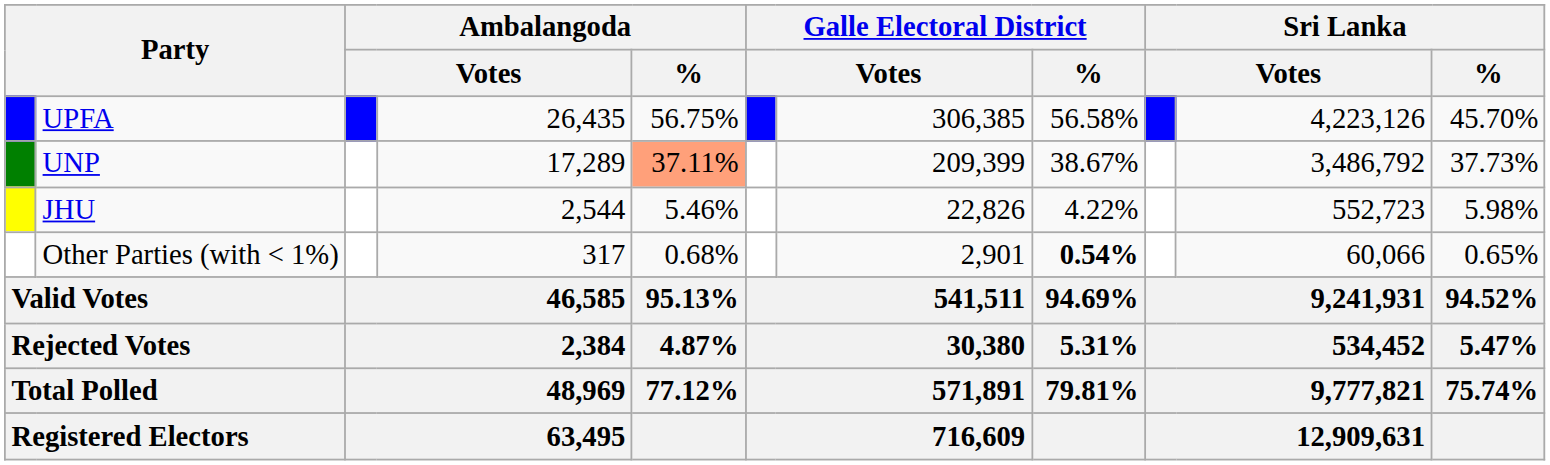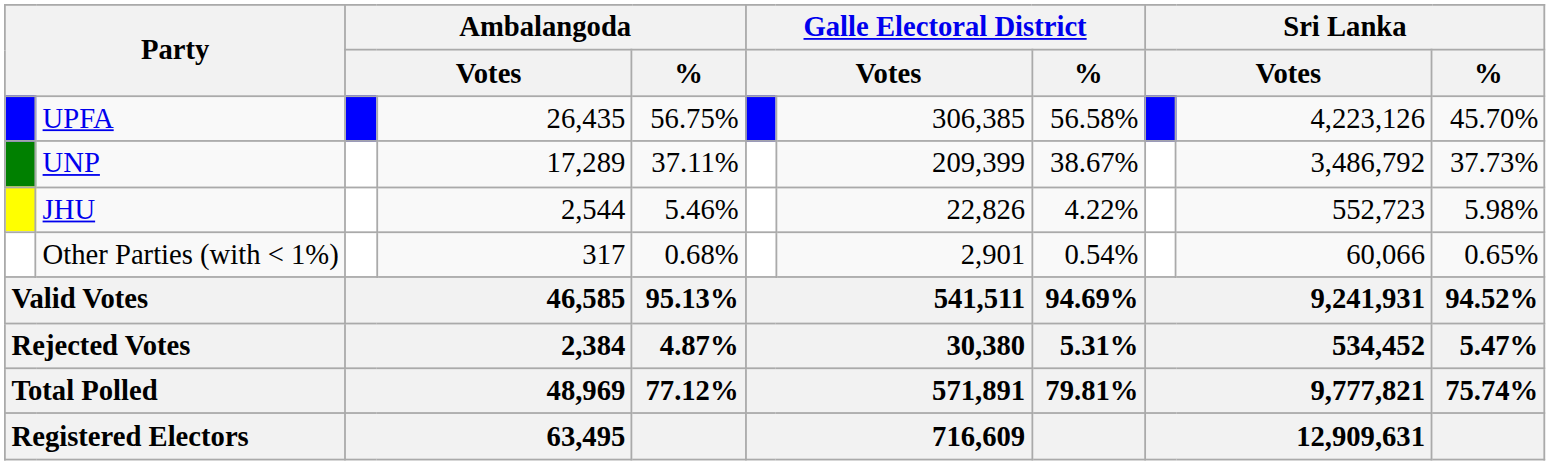(695, 163) lightsalmon background -> (695, 163) no background
(1099, 254) bold -> (1101, 254) normal
